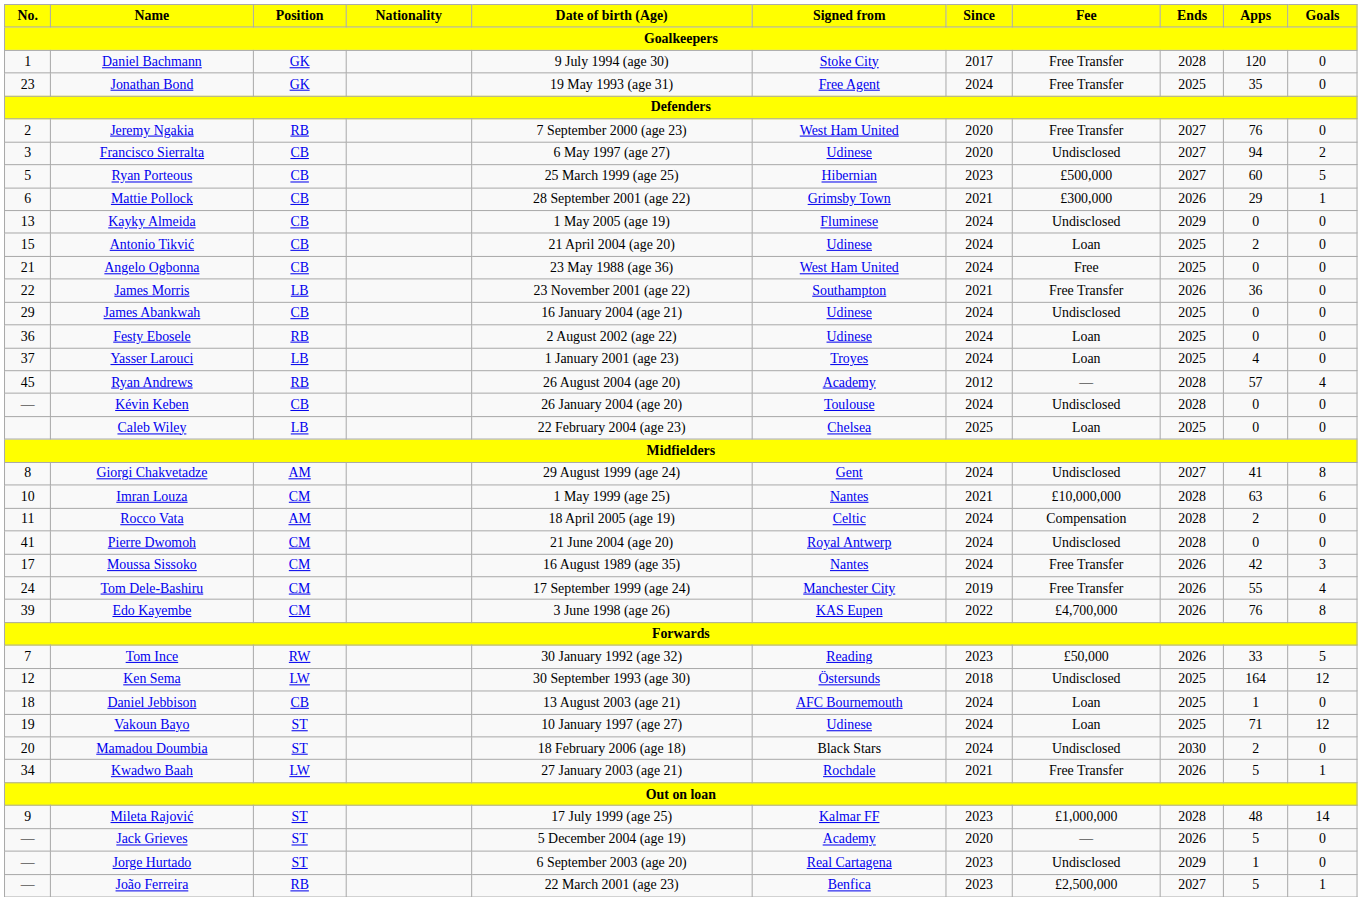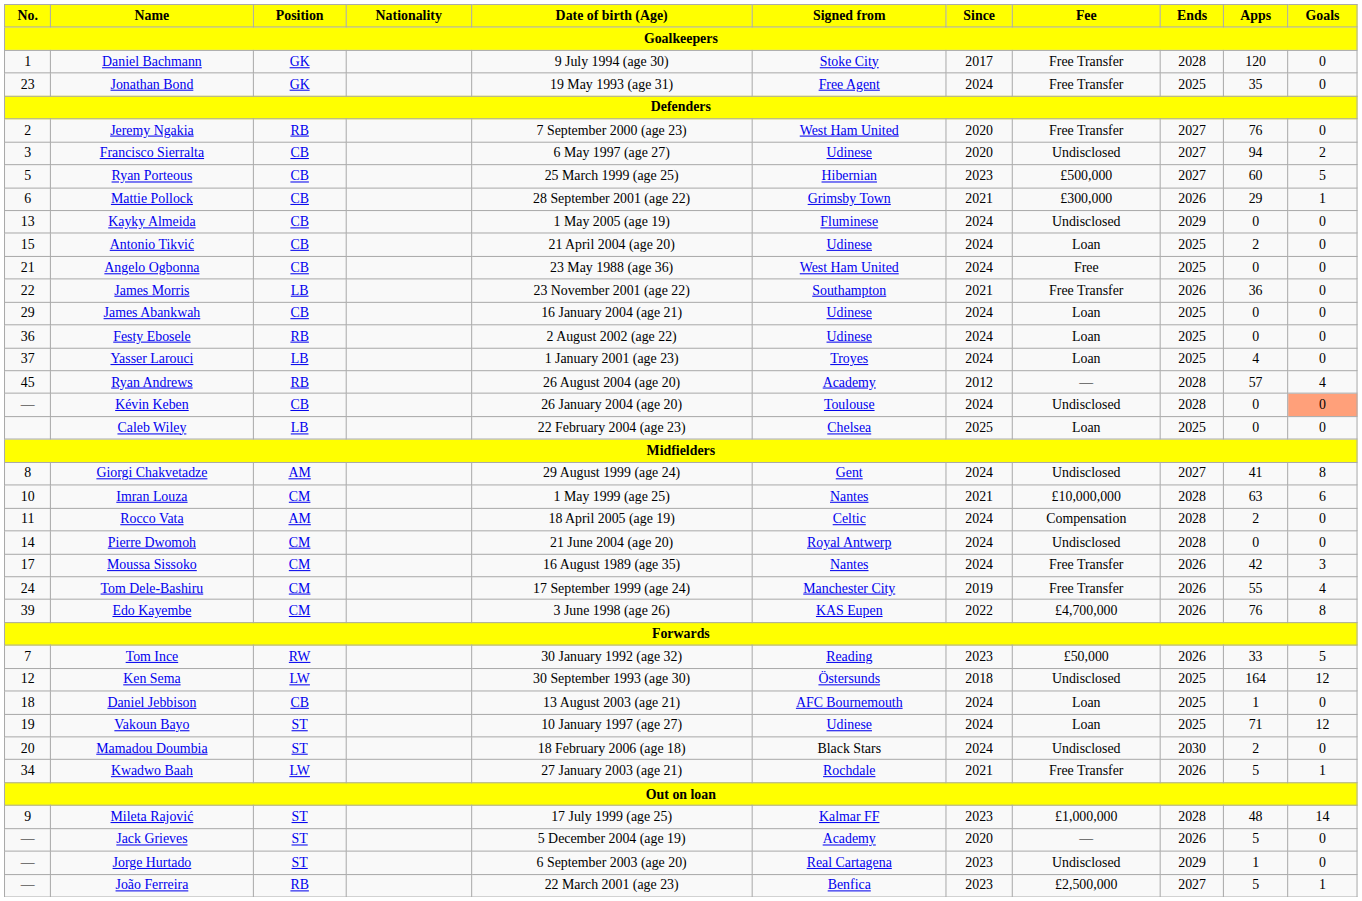(1086, 313) Undisclosed -> (1086, 313) Loan
(1322, 404) no background -> (1322, 404) lightsalmon background
(28, 541) 41 -> (28, 541) 14
